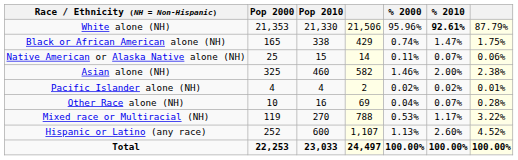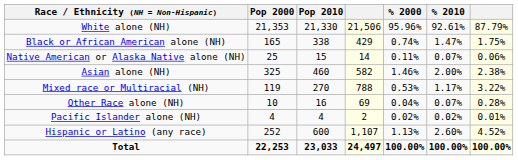(448, 27) bold -> (448, 27) normal
rows swapped: (126, 87) <-> (126, 117)
